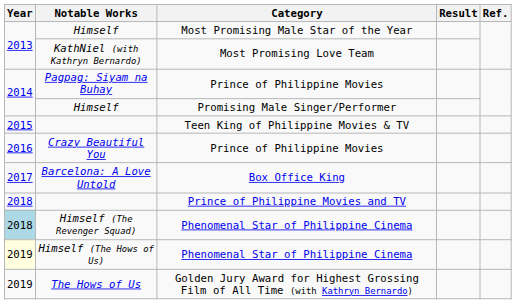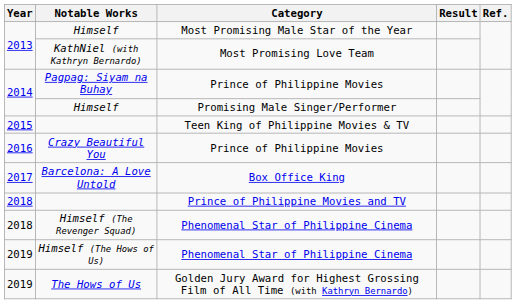(20, 225) lightblue background -> (20, 225) no background
(20, 254) lightyellow background -> (20, 254) no background
